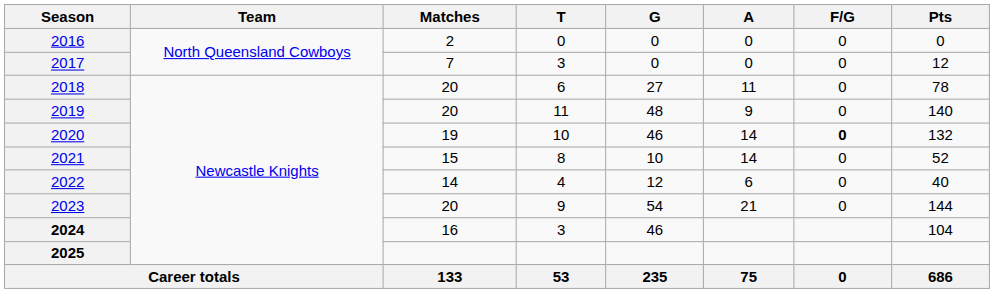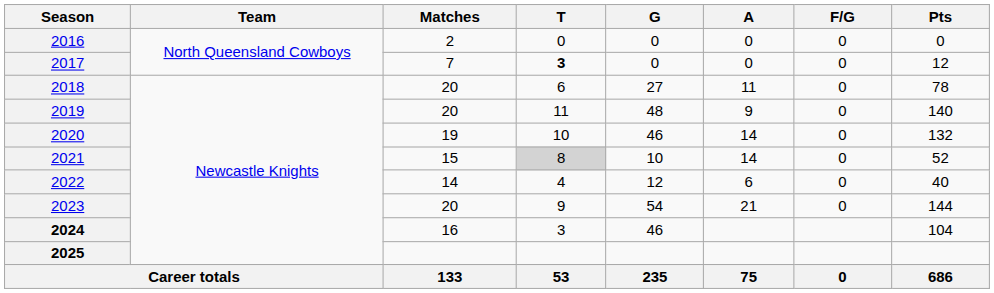(561, 64) normal -> (561, 64) bold
(842, 135) bold -> (842, 135) normal
(561, 159) no background -> (561, 159) lightgrey background
